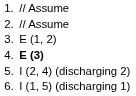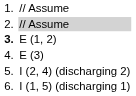(44, 24) no background -> (44, 24) lightgrey background
(9, 39) normal -> (9, 39) bold
(32, 55) bold -> (32, 55) normal
